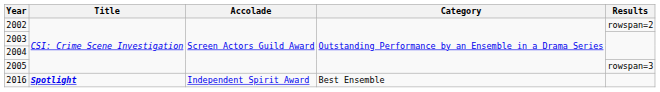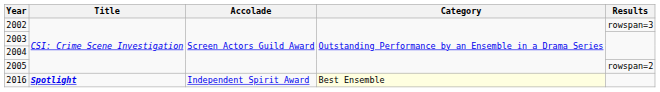(630, 25) rowspan=2 -> (630, 25) rowspan=3
(630, 66) rowspan=3 -> (630, 66) rowspan=2
(352, 80) no background -> (352, 80) lightyellow background
